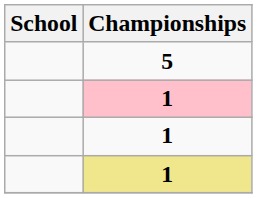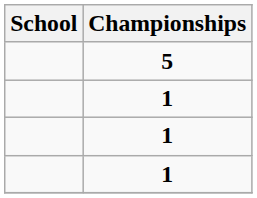(167, 98) pink background -> (167, 98) no background
(167, 173) khaki background -> (167, 173) no background
